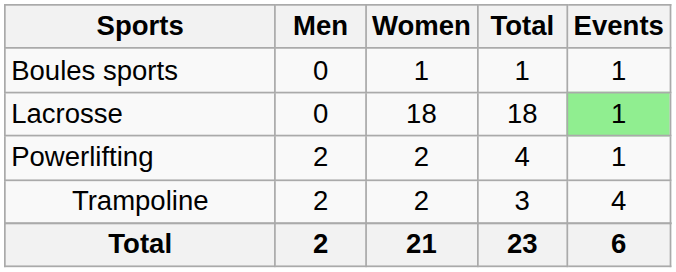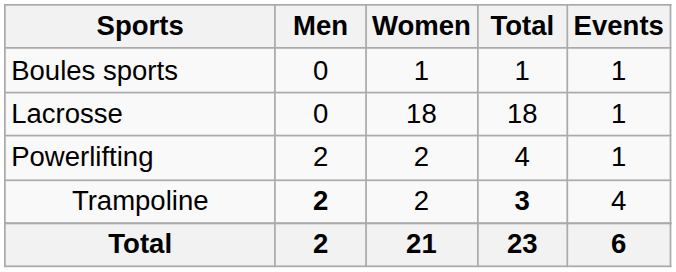(619, 113) lightgreen background -> (619, 113) no background
(321, 200) normal -> (321, 200) bold
(522, 200) normal -> (522, 200) bold
